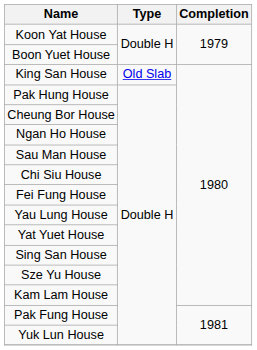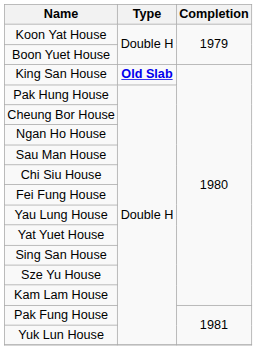(147, 74) normal -> (147, 74) bold
